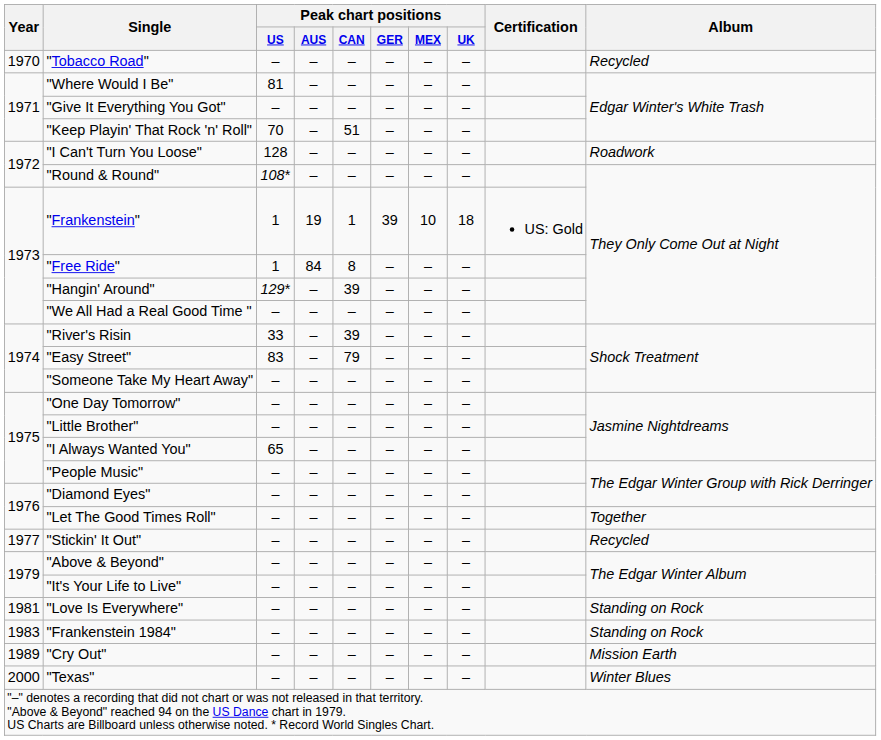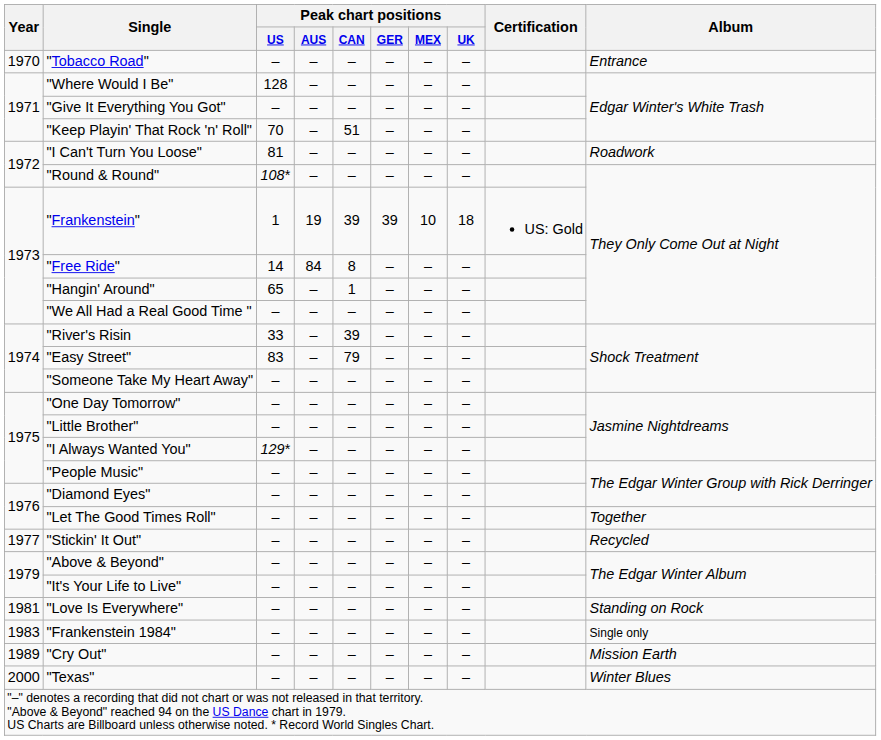(619, 61) Recycled -> (618, 61) Entrance
(275, 84) 81 -> (275, 84) 128
(275, 152) 128 -> (275, 152) 81
(352, 221) 1 -> (352, 221) 39
(275, 266) 1 -> (275, 266) 14
(275, 289) 129* -> (275, 289) 65
(352, 289) 39 -> (352, 289) 1
(275, 449) 65 -> (275, 449) 129*
(646, 631) Standing on Rock -> (619, 632) Single only
